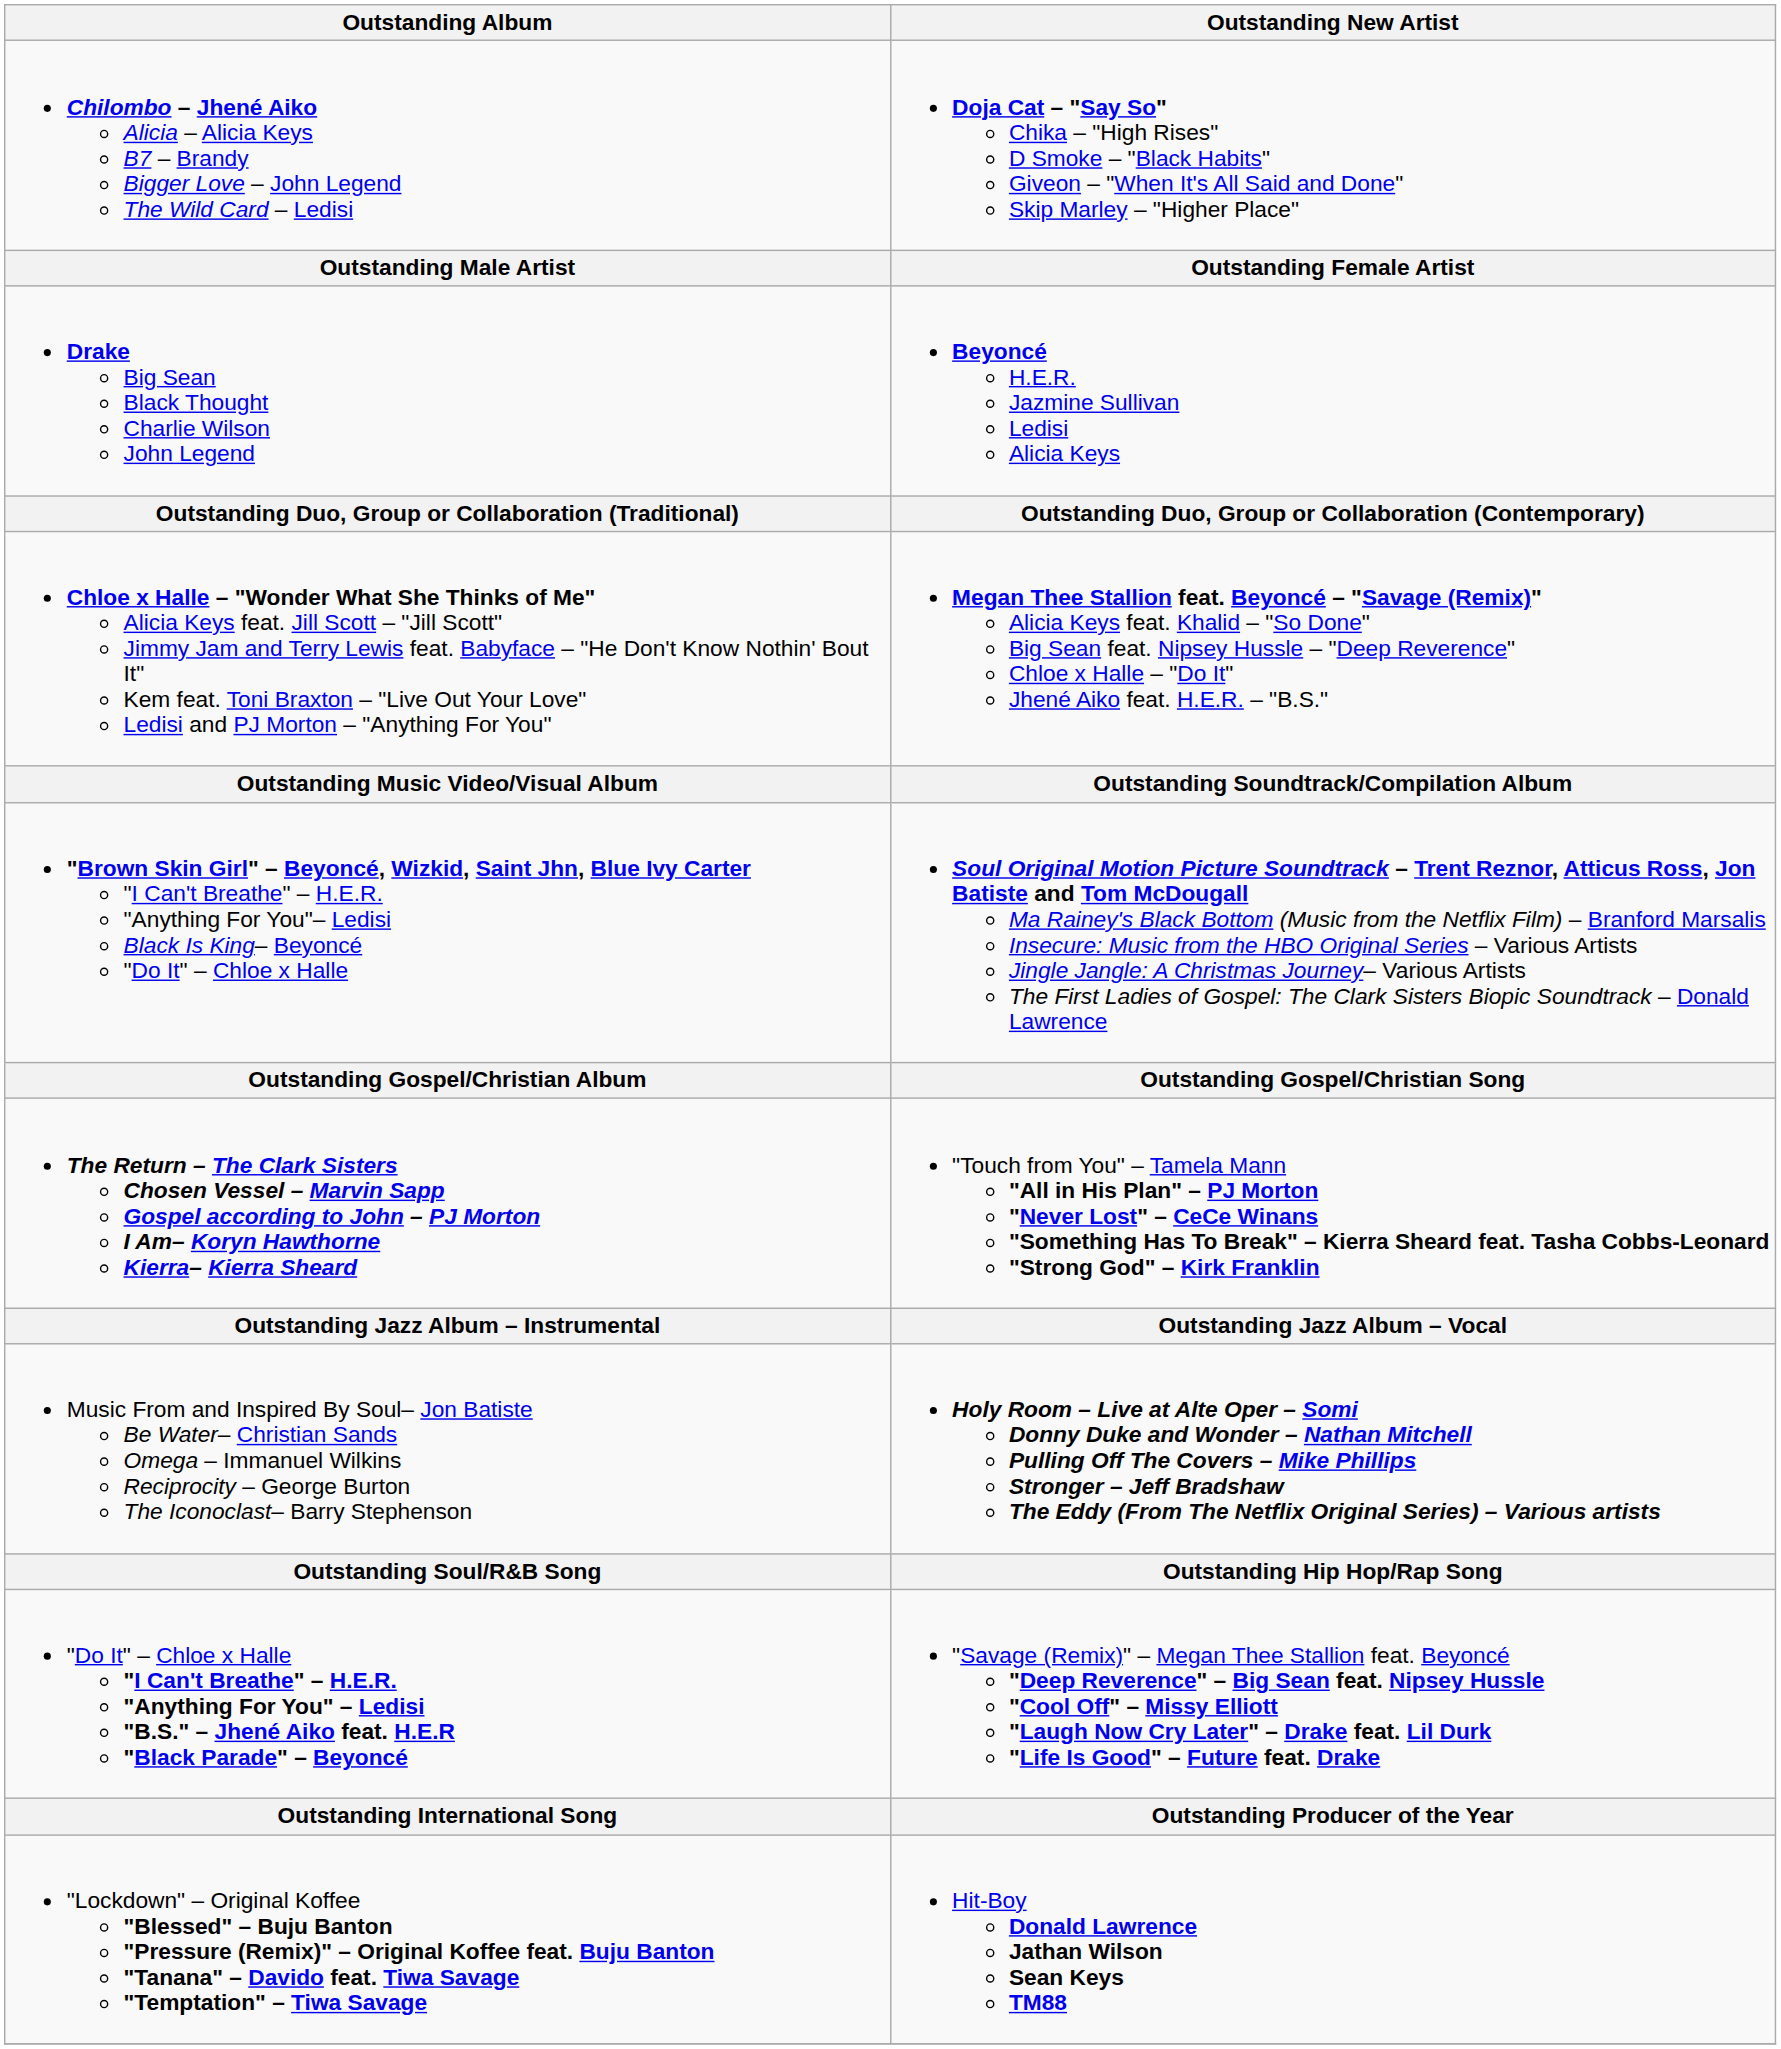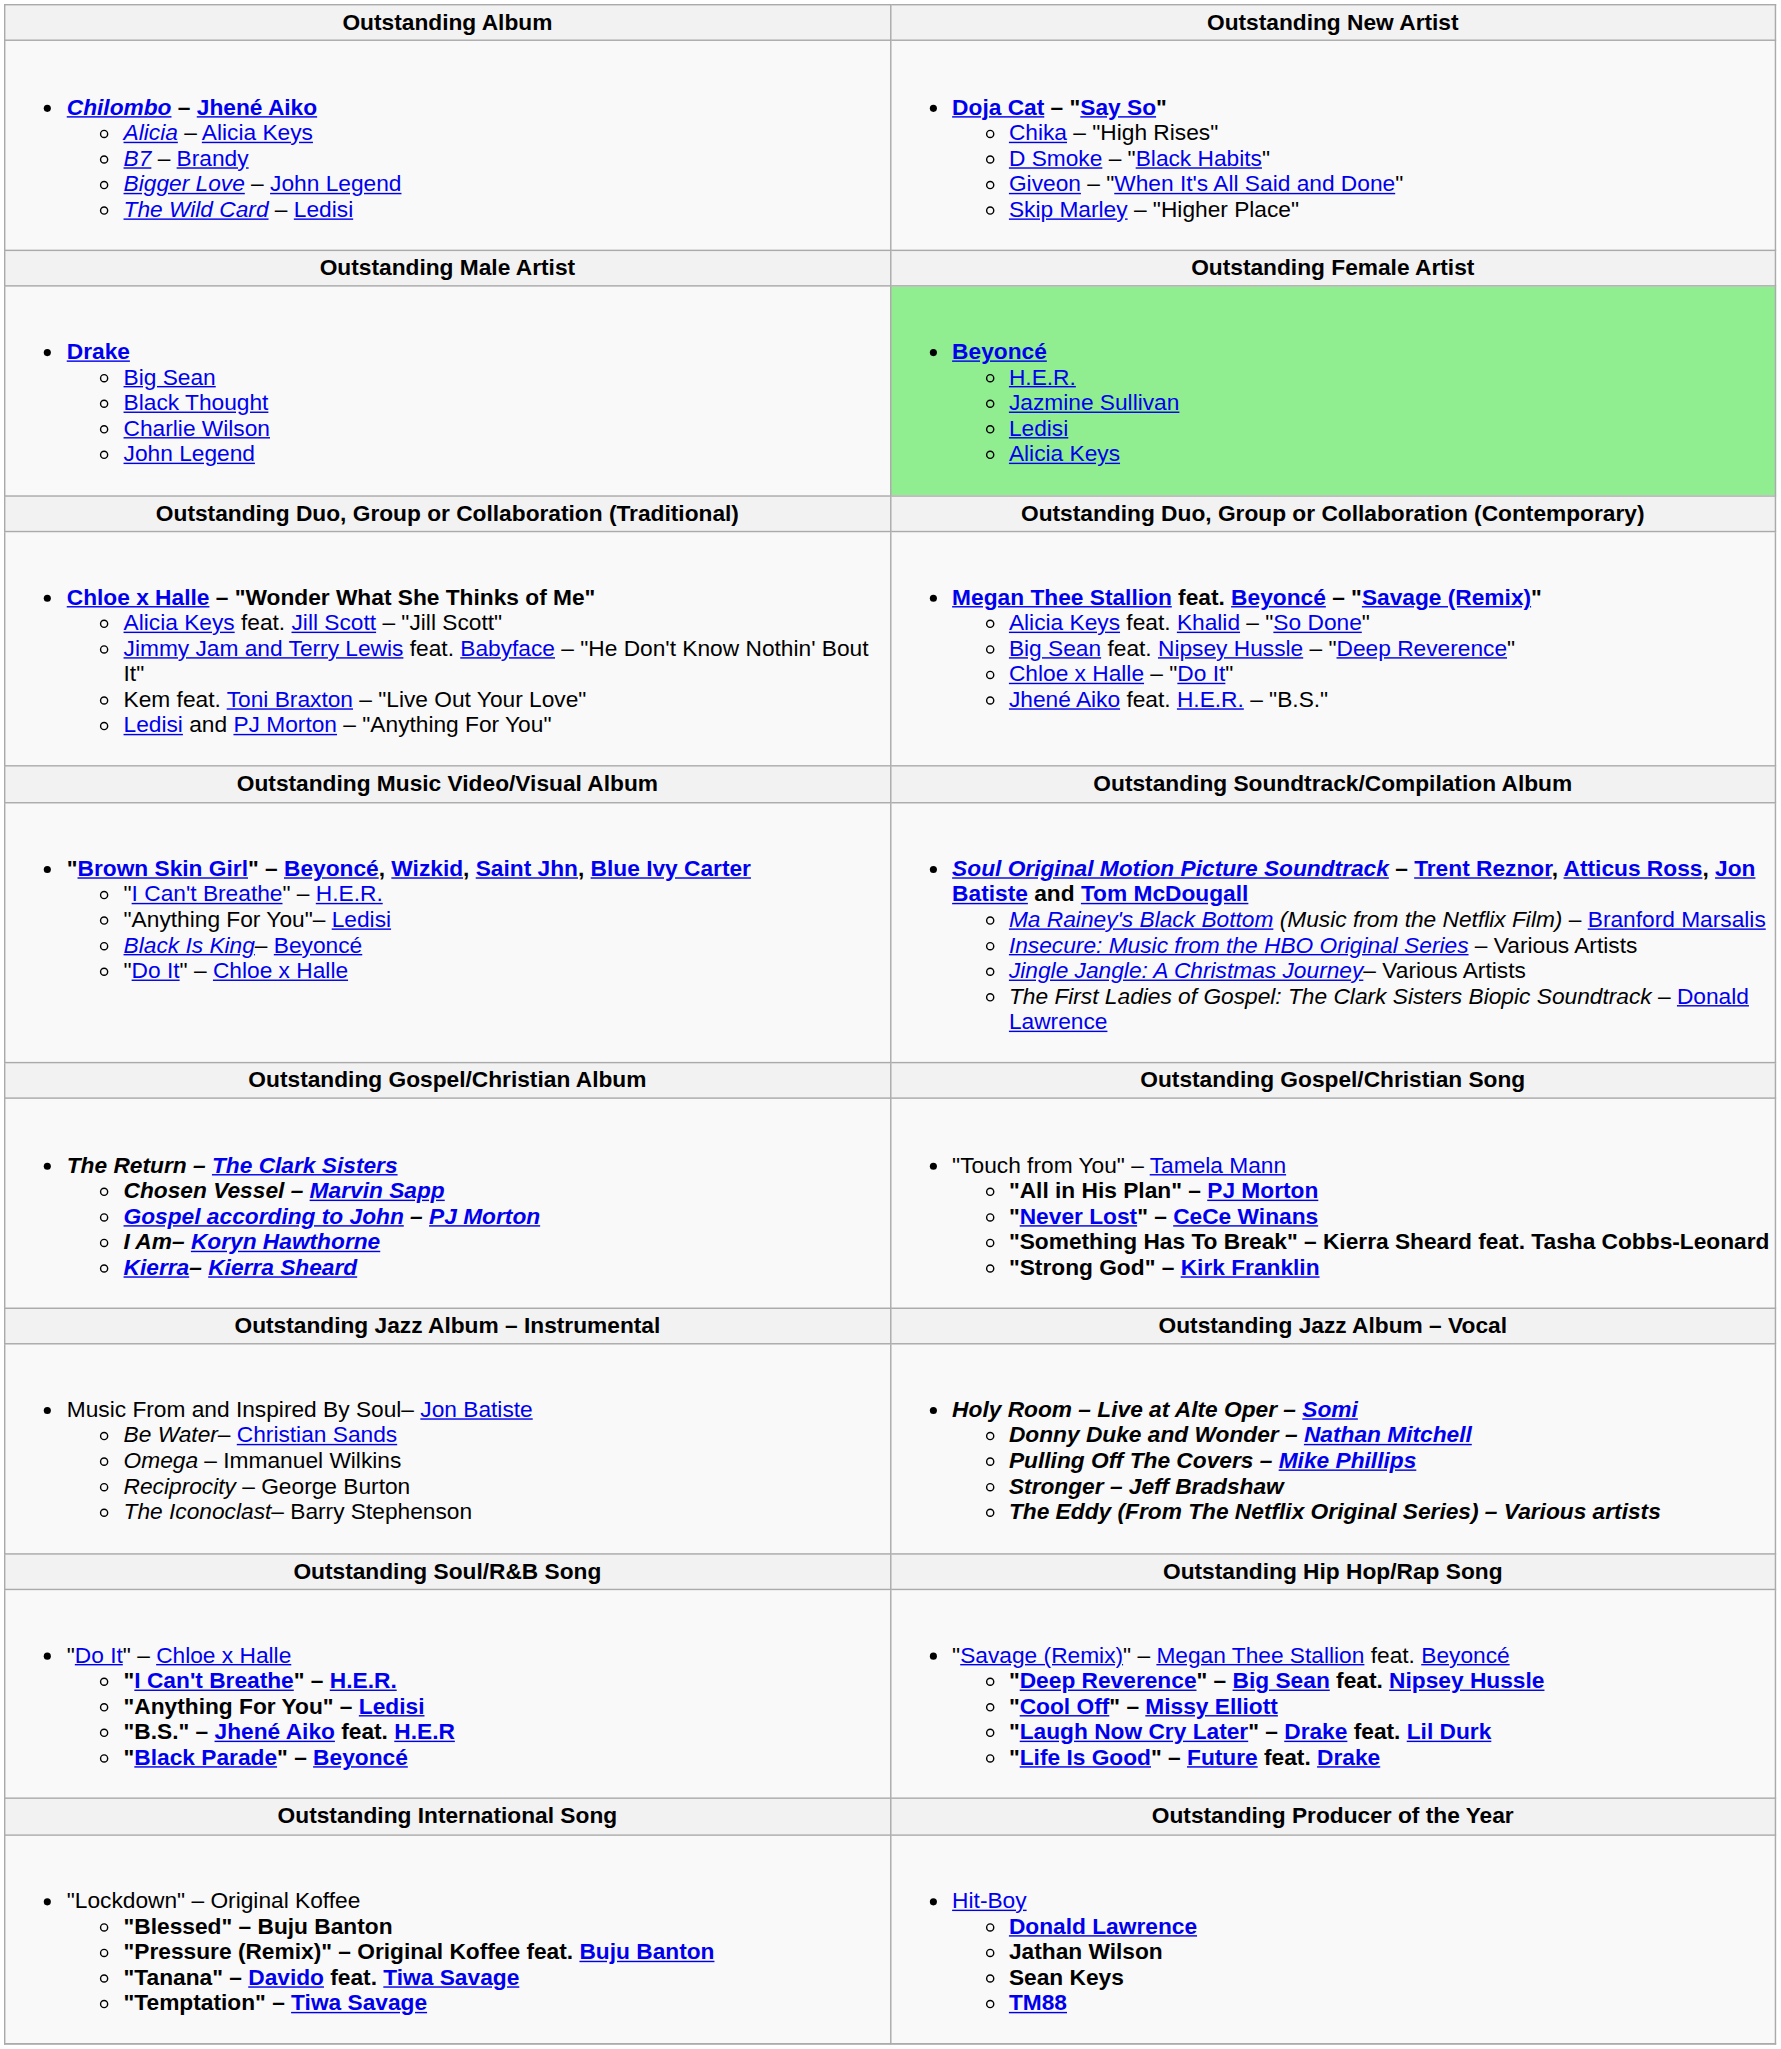(1333, 403) no background -> (1333, 403) lightgreen background
